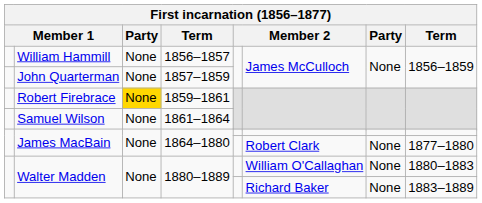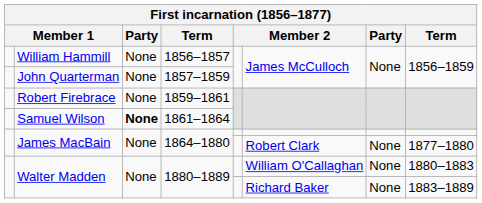(141, 98) gold background -> (141, 98) no background
(141, 118) normal -> (142, 118) bold
